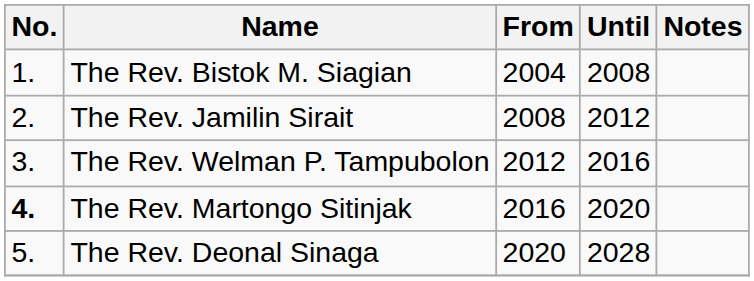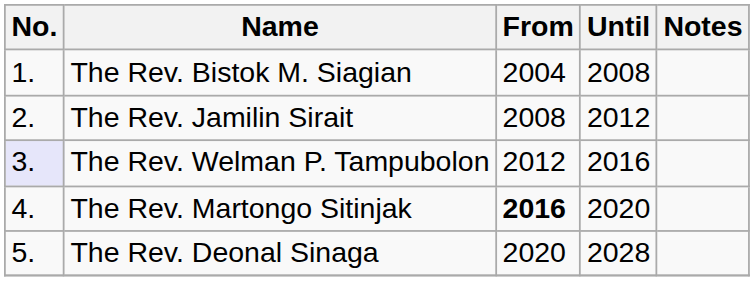(23, 162) no background -> (23, 162) lavender background
(23, 207) bold -> (23, 207) normal
(534, 207) normal -> (534, 207) bold
